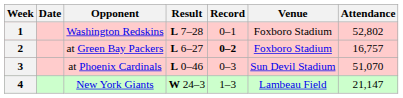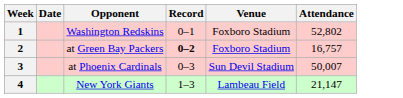- column: (187, 13)
(368, 66) 51,070 -> (326, 66) 50,007
